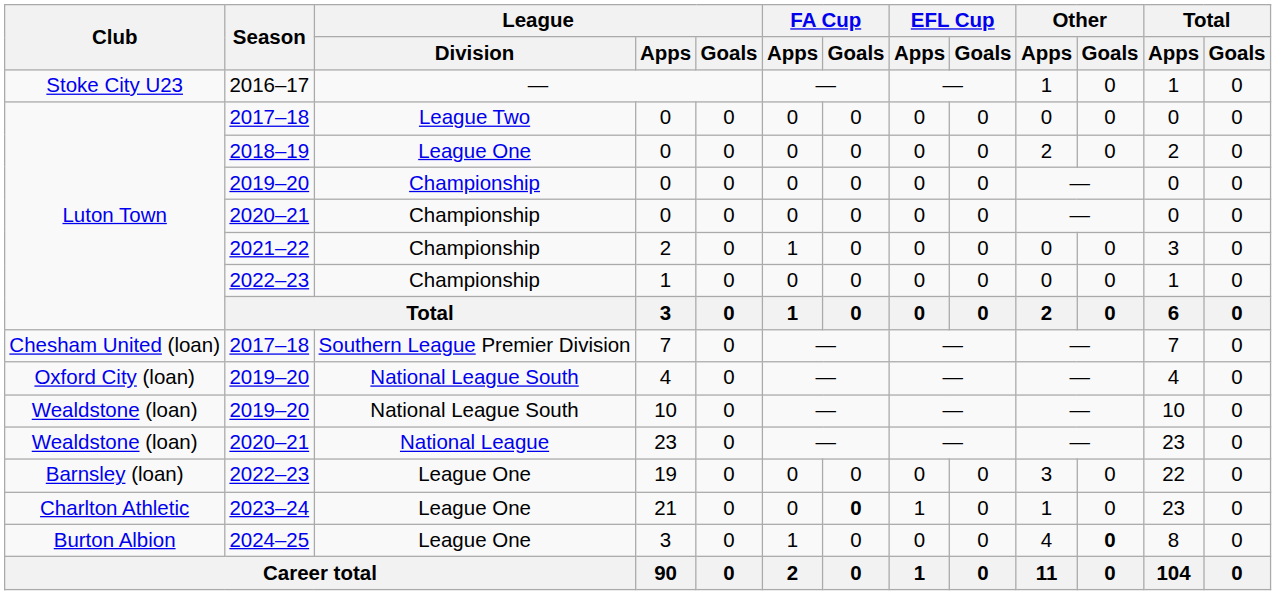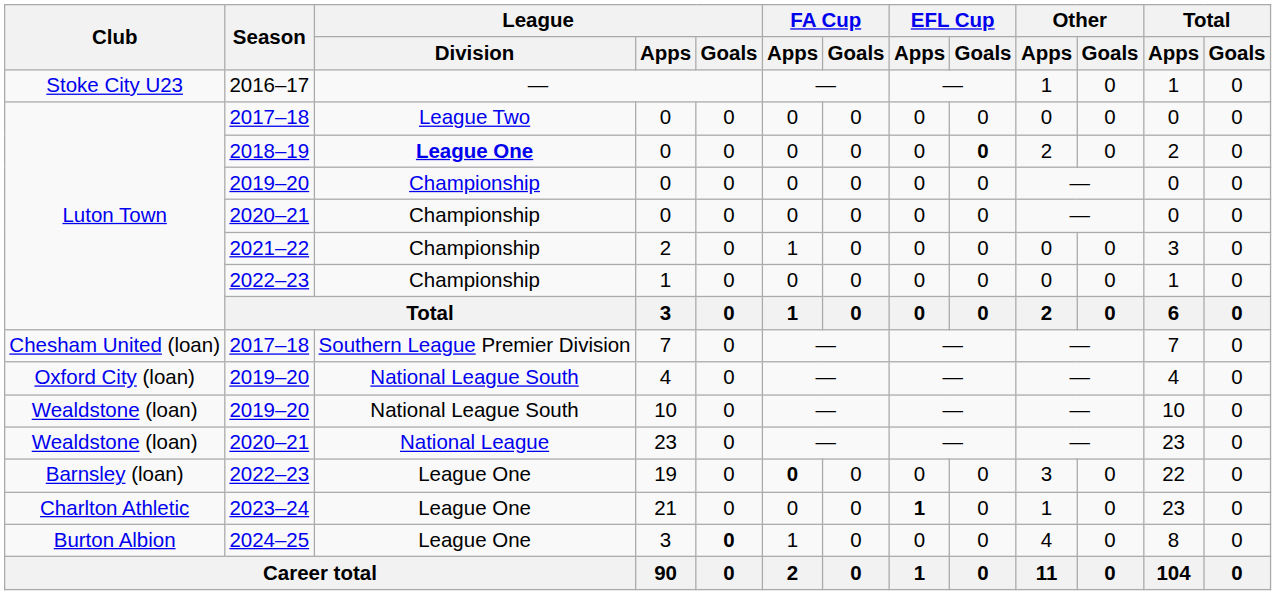(475, 150) normal -> (475, 150) bold
(983, 150) normal -> (983, 150) bold
(793, 475) normal -> (793, 475) bold
(856, 507) bold -> (856, 507) normal
(920, 507) normal -> (920, 507) bold
(729, 540) normal -> (729, 540) bold
(1110, 540) bold -> (1110, 540) normal
